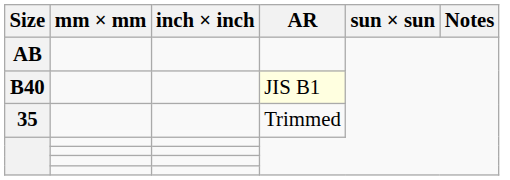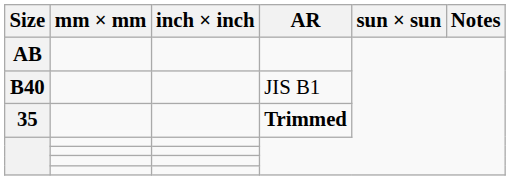(292, 86) lightyellow background -> (292, 86) no background
(302, 119) normal -> (306, 119) bold
